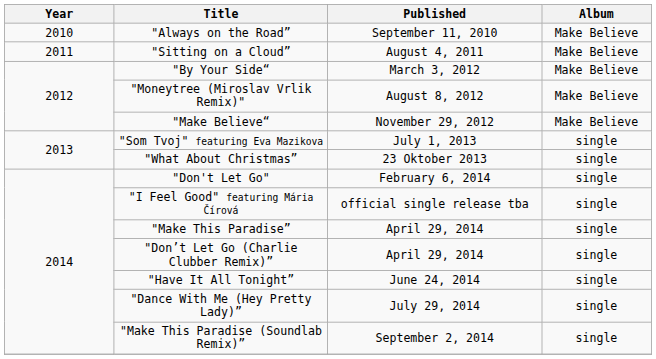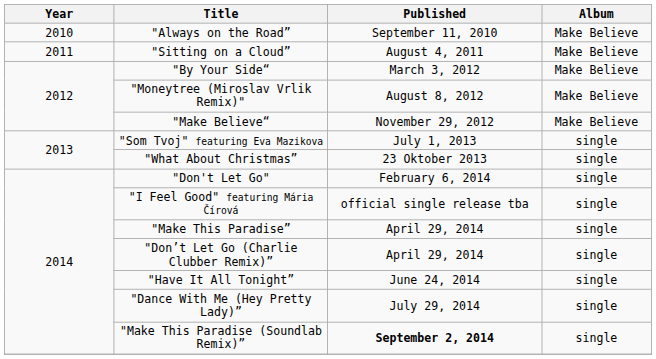(435, 338) normal -> (435, 338) bold
